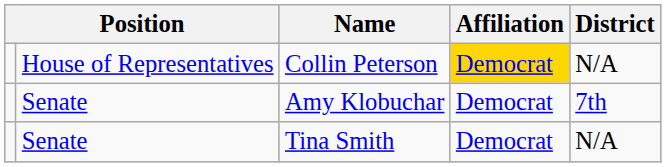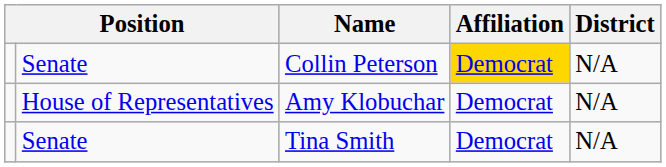(148, 63) House of Representatives -> (55, 63) Senate
(55, 102) Senate -> (148, 102) House of Representatives
(591, 102) 7th -> (596, 102) N/A
